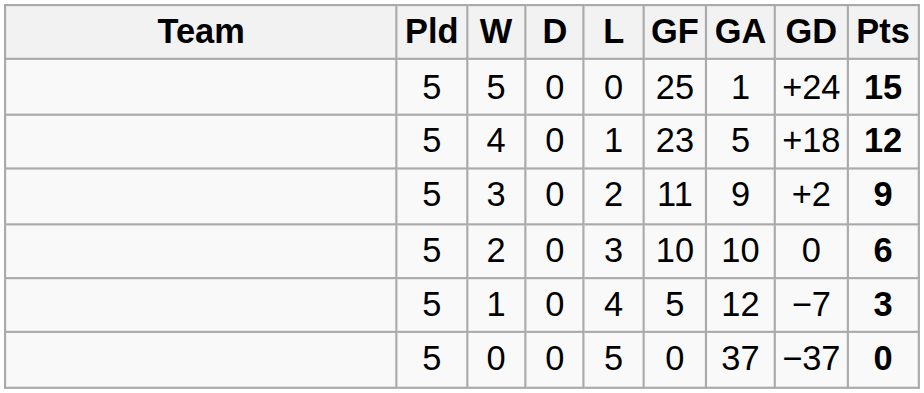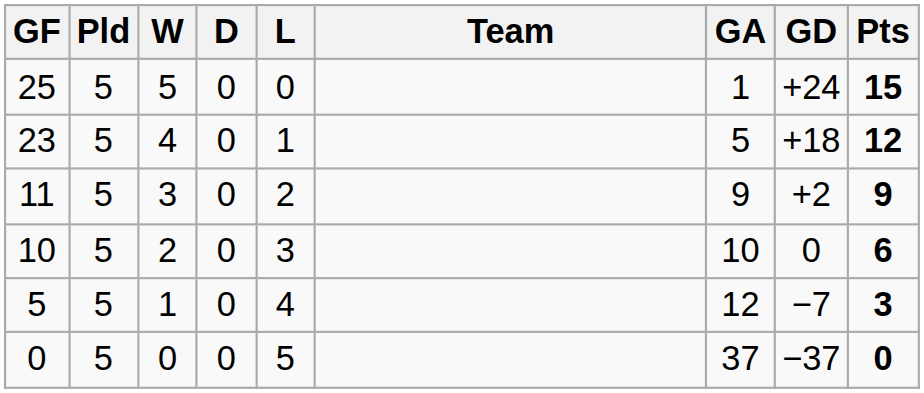columns swapped: (201, 31) <-> (675, 31)
